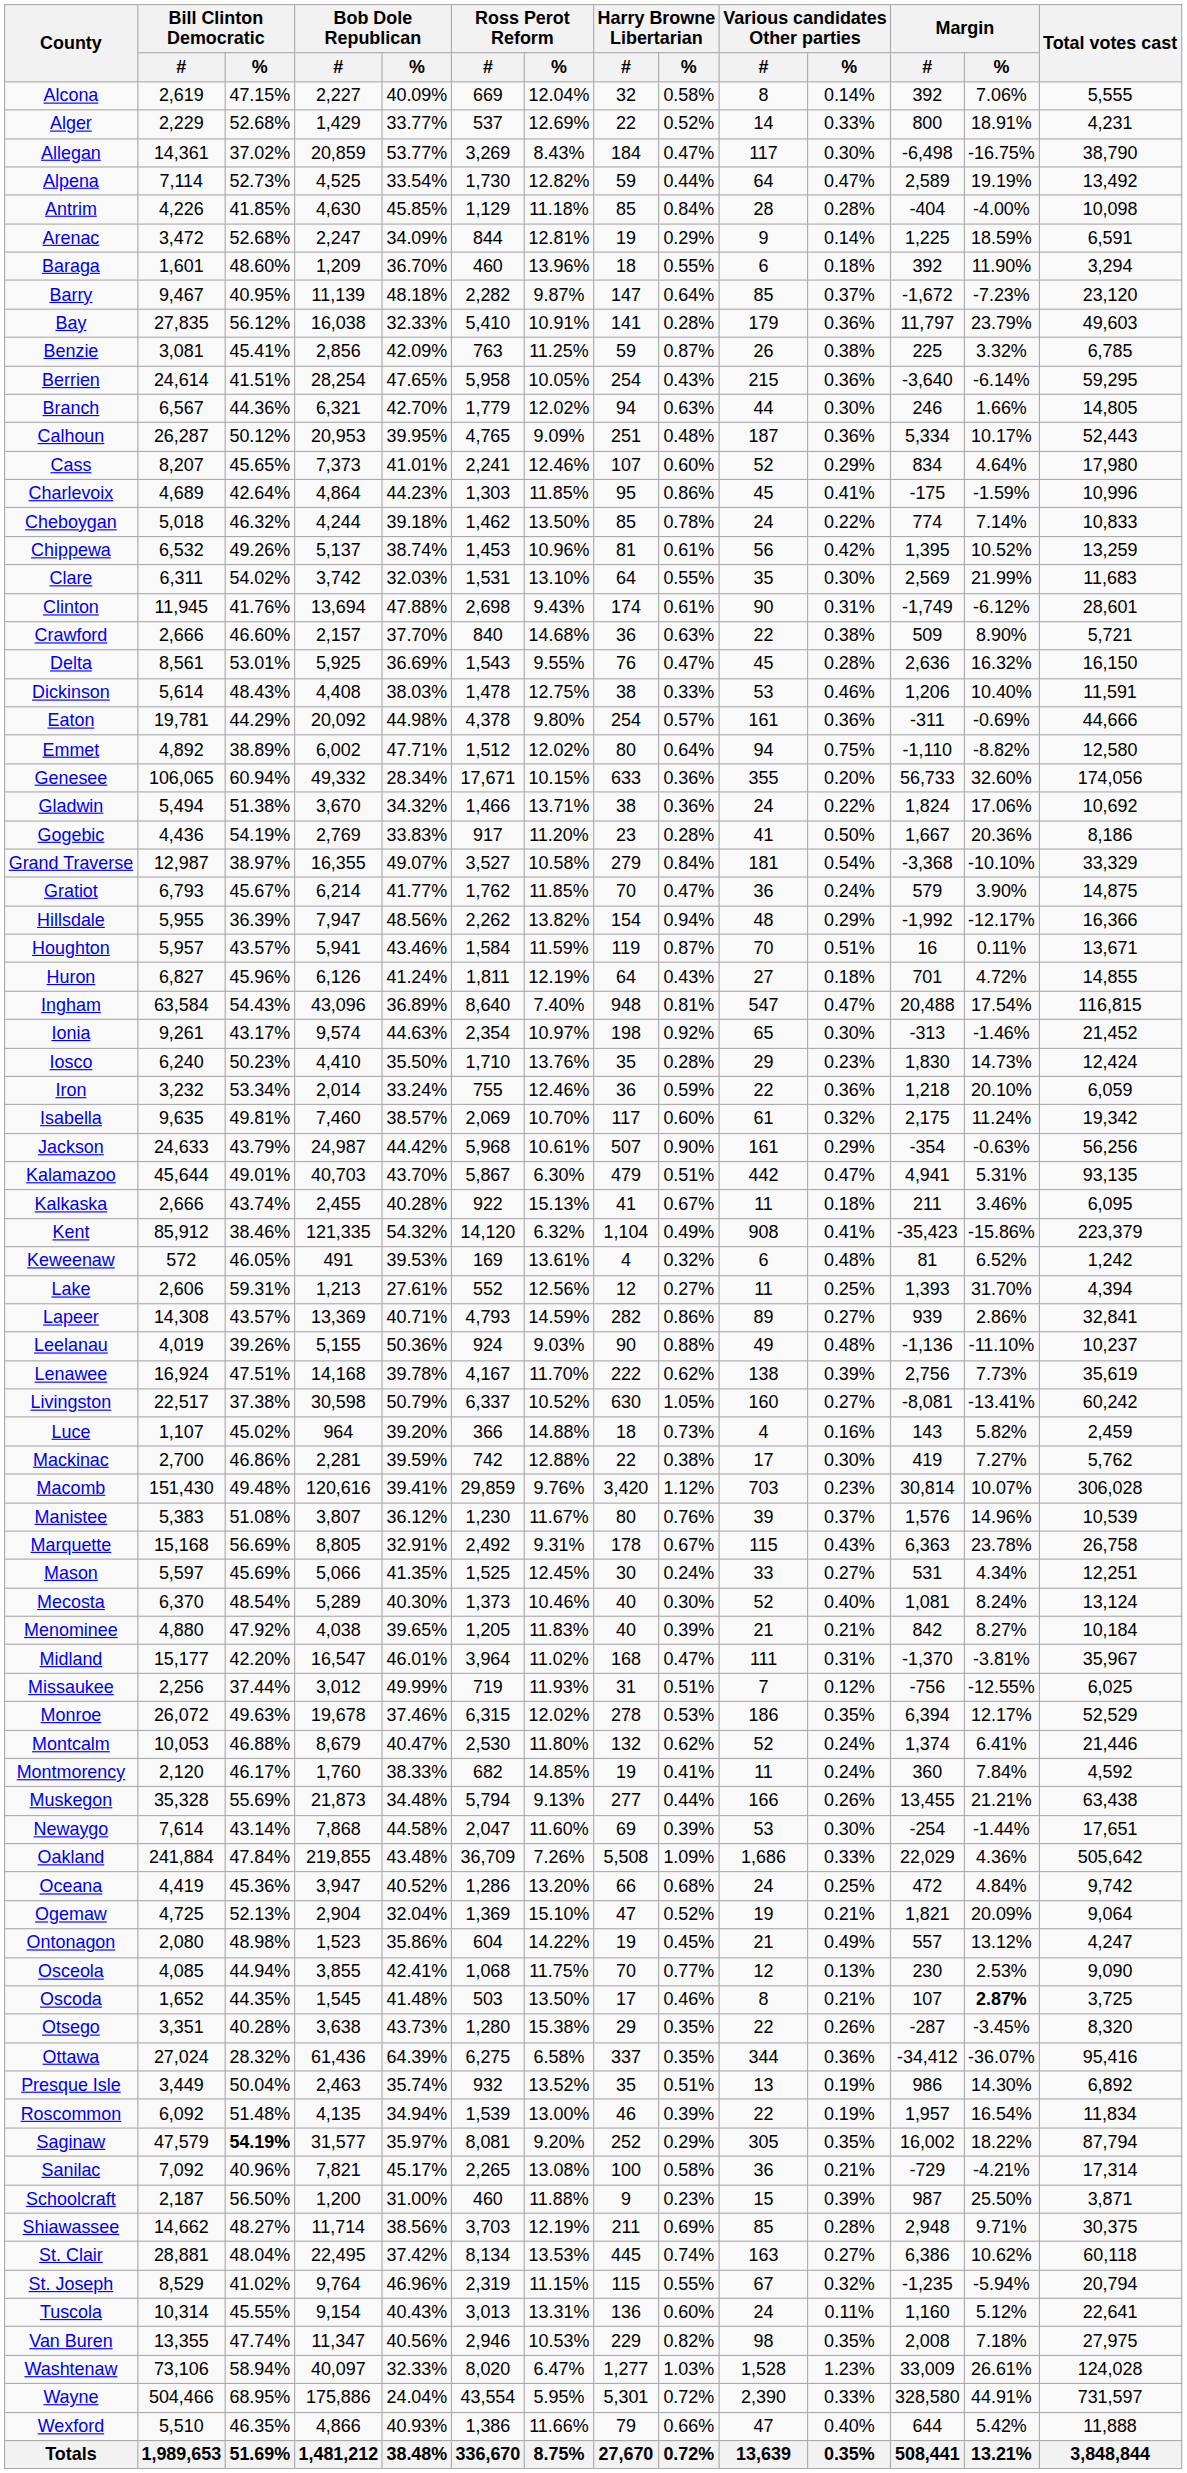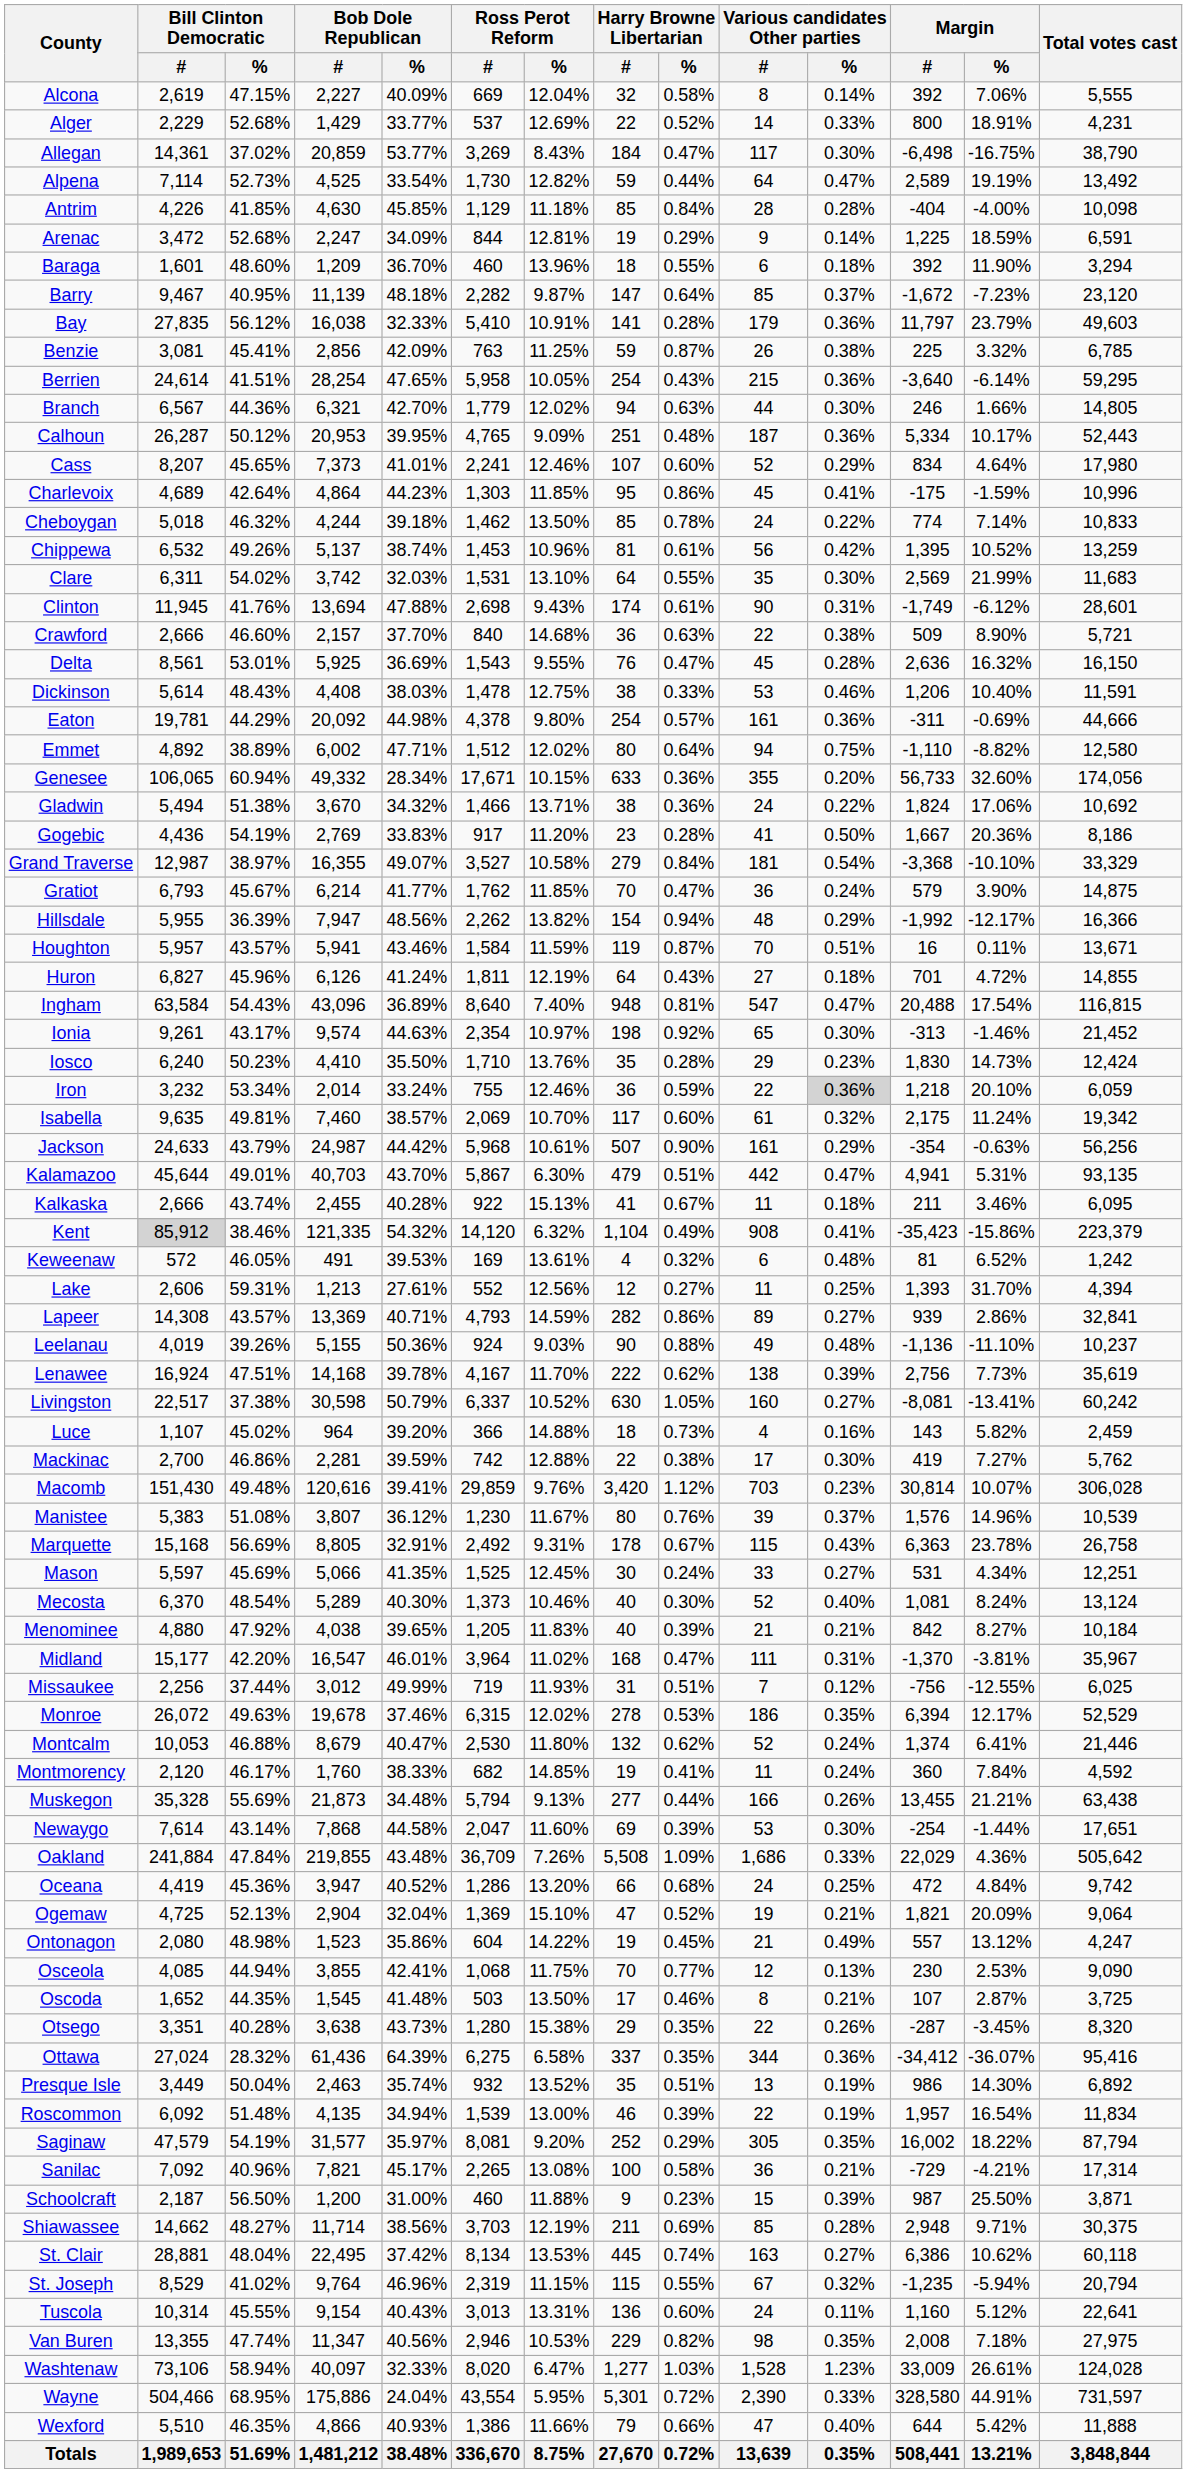(849, 1090) no background -> (849, 1090) lightgrey background
(181, 1232) no background -> (181, 1232) lightgrey background
(1001, 1999) bold -> (1001, 1999) normal
(260, 2141) bold -> (260, 2141) normal
